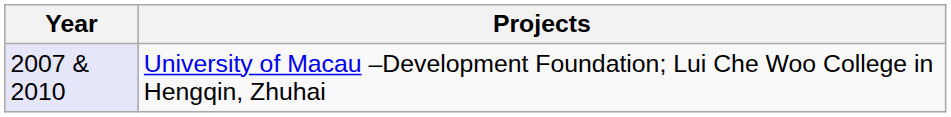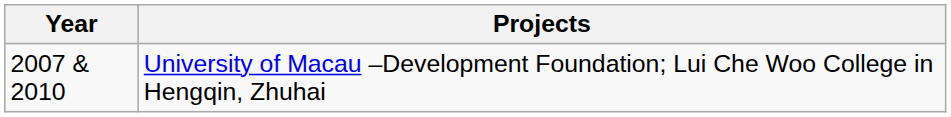(50, 77) lavender background -> (50, 77) no background
